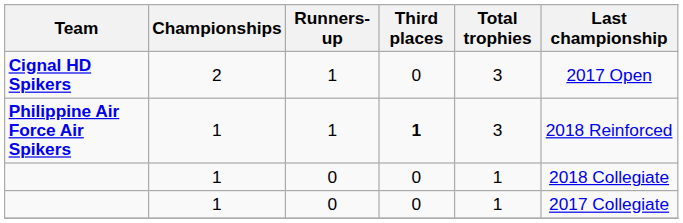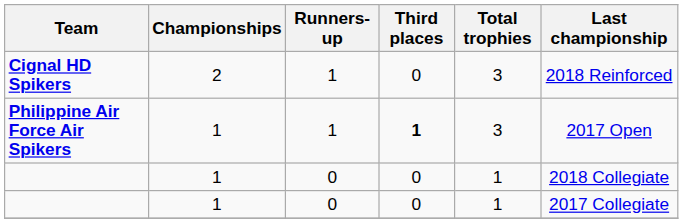(609, 75) 2017 Open -> (609, 75) 2018 Reinforced
(609, 131) 2018 Reinforced -> (609, 131) 2017 Open
